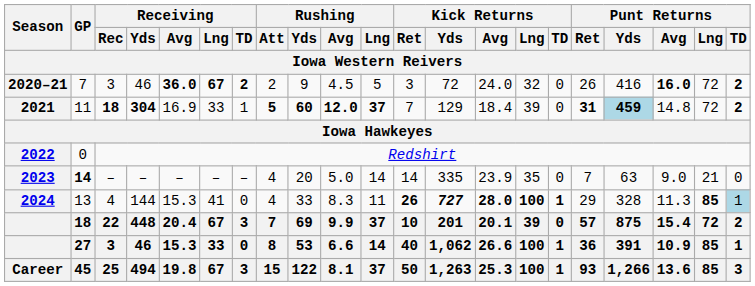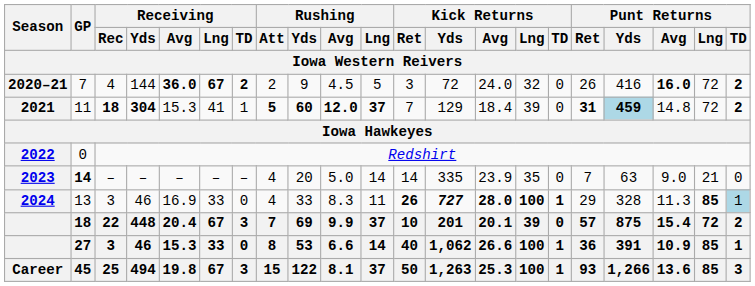(111, 85) 3 -> (111, 85) 4
(143, 85) 46 -> (143, 85) 144
(179, 108) 16.9 -> (179, 108) 15.3
(216, 108) 33 -> (216, 108) 41
(111, 201) 4 -> (111, 201) 3
(143, 201) 144 -> (143, 201) 46
(179, 201) 15.3 -> (179, 201) 16.9
(216, 201) 41 -> (216, 201) 33
